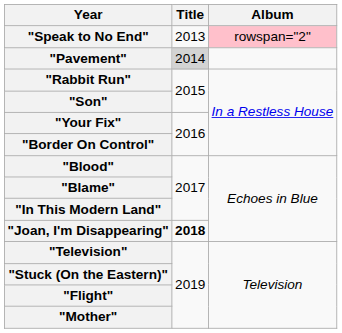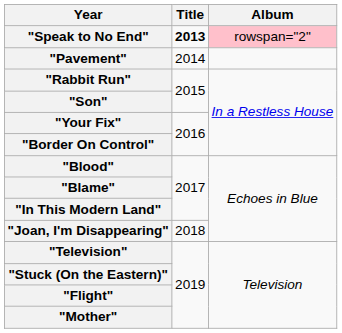(190, 36) normal -> (190, 36) bold
(190, 58) lightgrey background -> (190, 58) no background
(190, 230) bold -> (190, 230) normal
